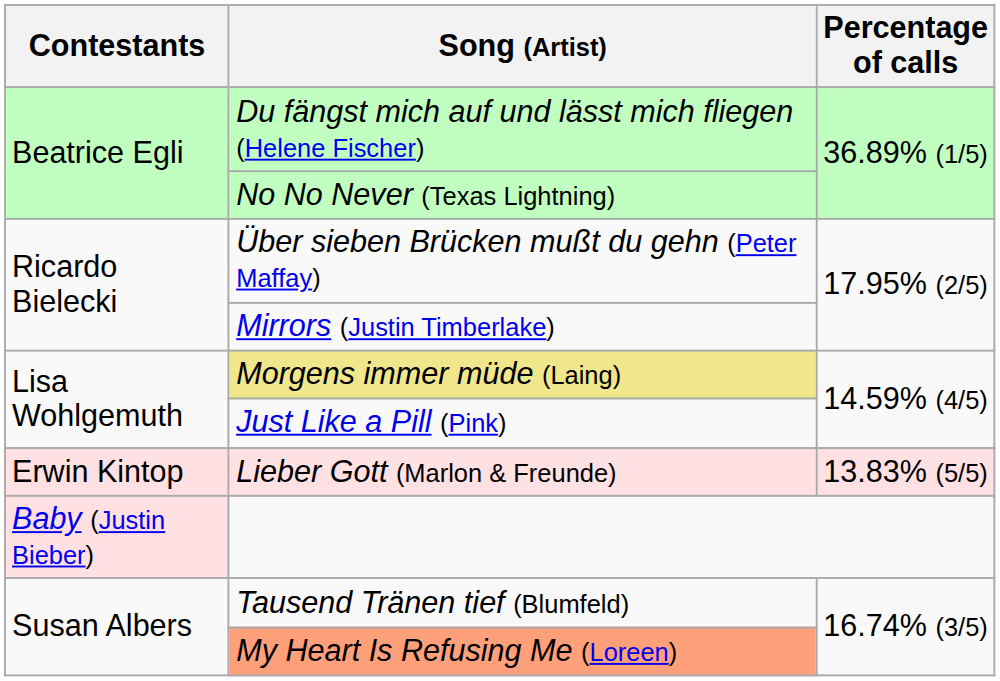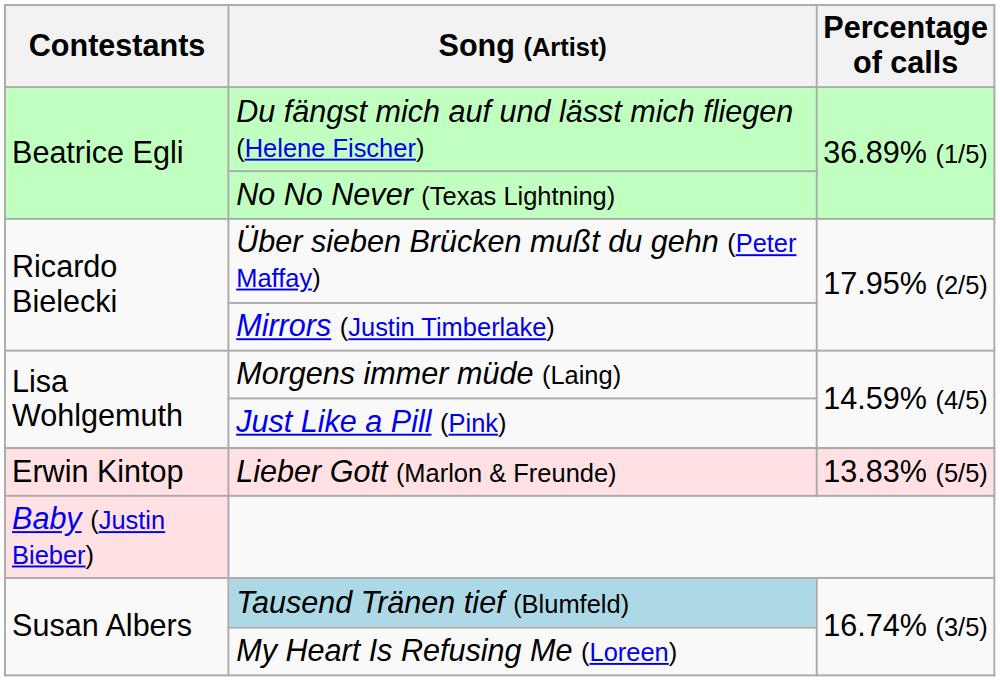(429, 374) khaki background -> (429, 374) no background
(433, 602) no background -> (433, 602) lightblue background
(457, 650) lightsalmon background -> (457, 650) no background
